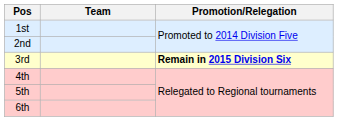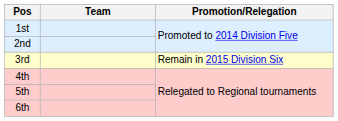(224, 60) bold -> (220, 60) normal
